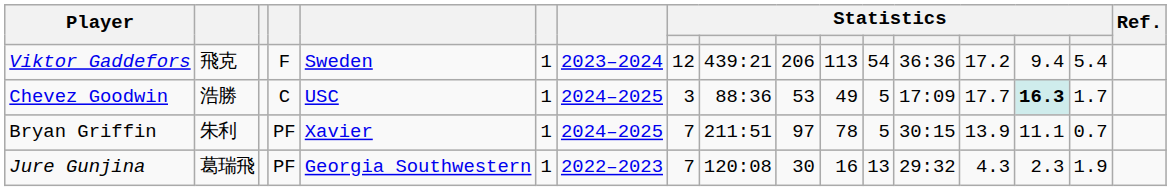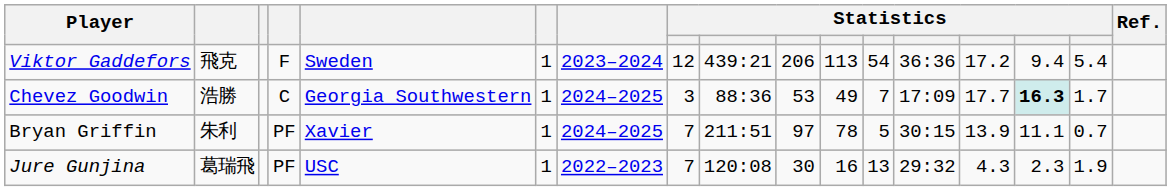(322, 97) USC -> (418, 97) Georgia Southwestern
(884, 97) 5 -> (884, 97) 7
(418, 168) Georgia Southwestern -> (322, 168) USC
